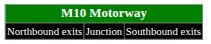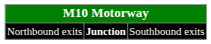(104, 31) normal -> (106, 31) bold
